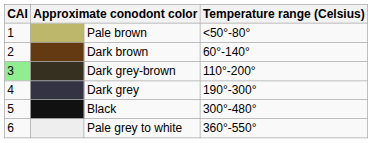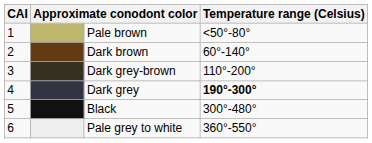(10, 71) lightgreen background -> (10, 71) no background
(230, 90) normal -> (230, 90) bold
